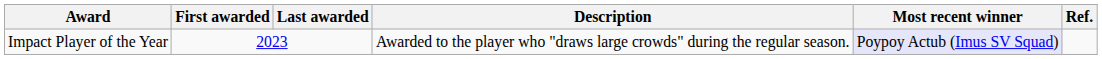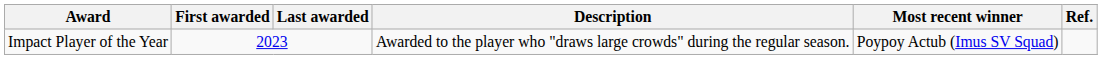(958, 41) lavender background -> (958, 41) no background
